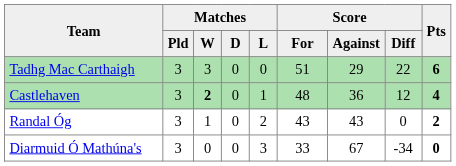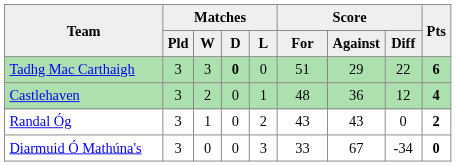(235, 69) normal -> (235, 69) bold
(208, 95) bold -> (208, 95) normal
